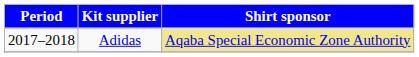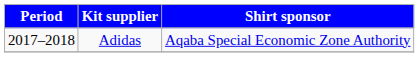(288, 39) khaki background -> (288, 39) no background
